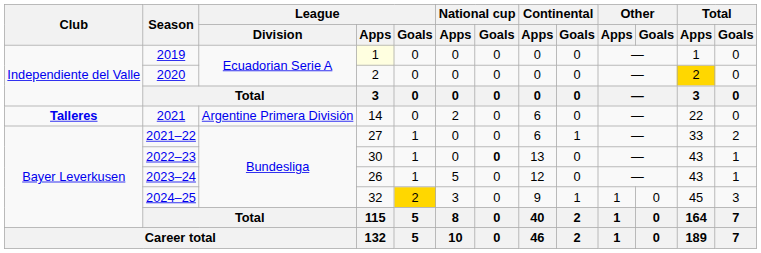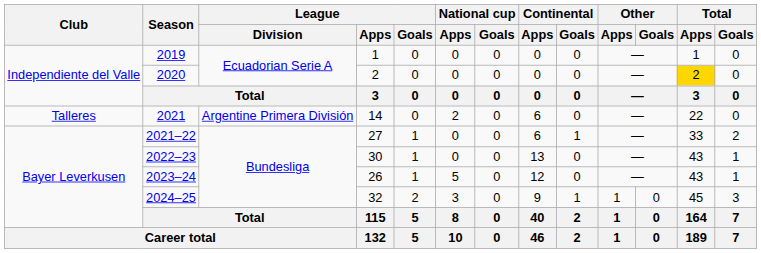(375, 55) lightyellow background -> (375, 55) no background
(74, 116) bold -> (74, 116) normal
(497, 156) bold -> (497, 156) normal
(415, 197) gold background -> (415, 197) no background
